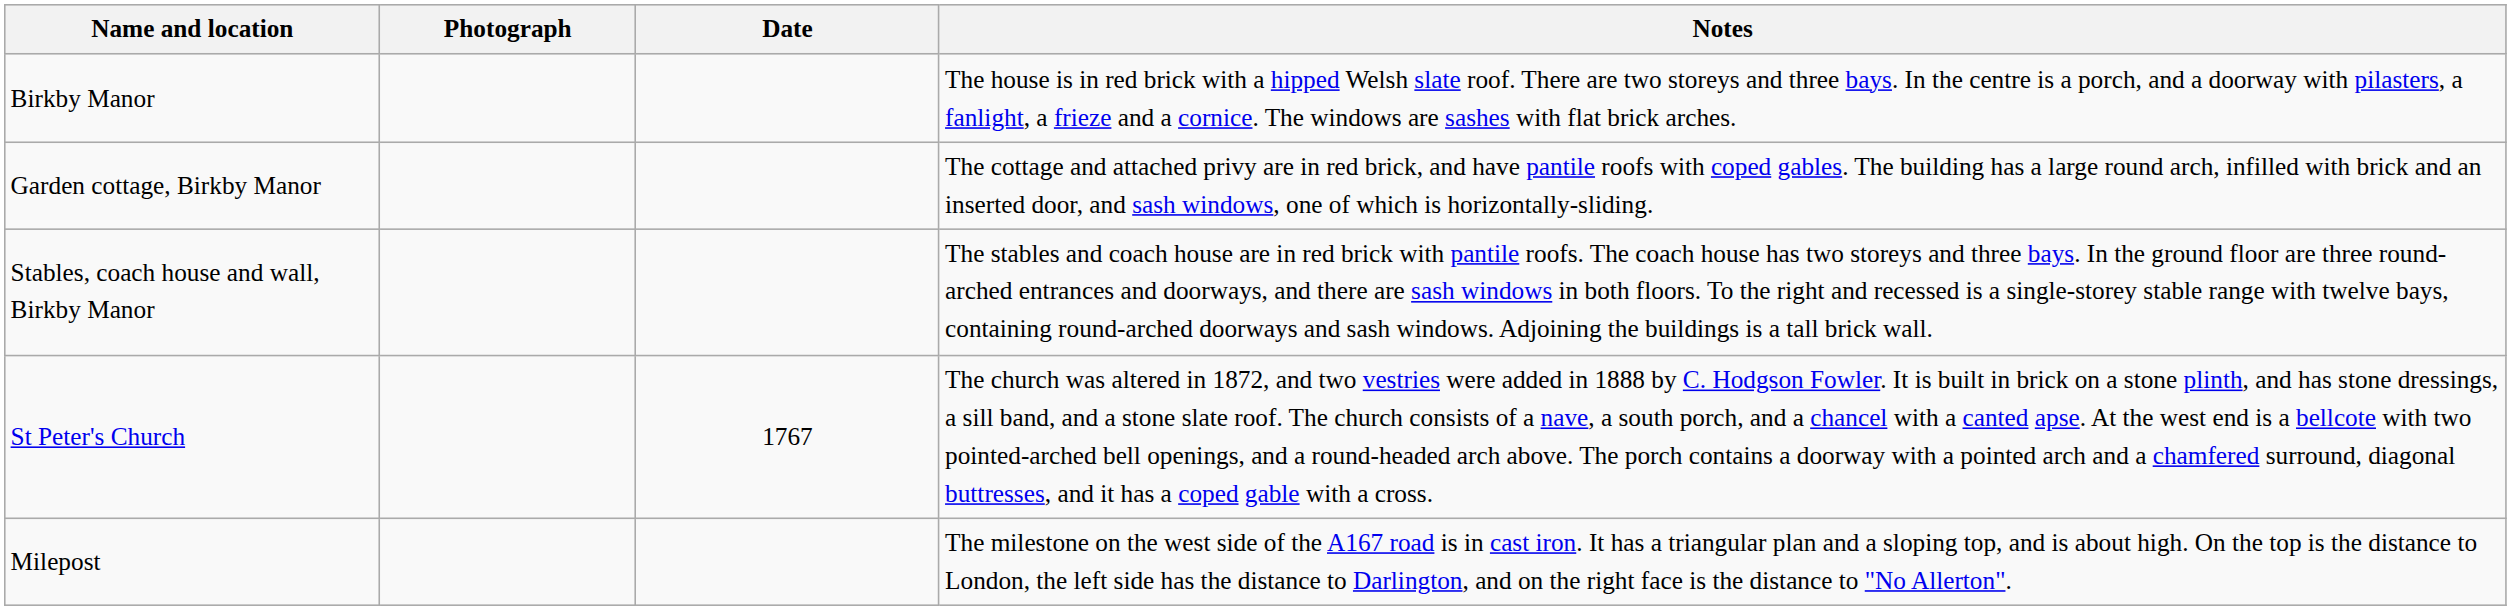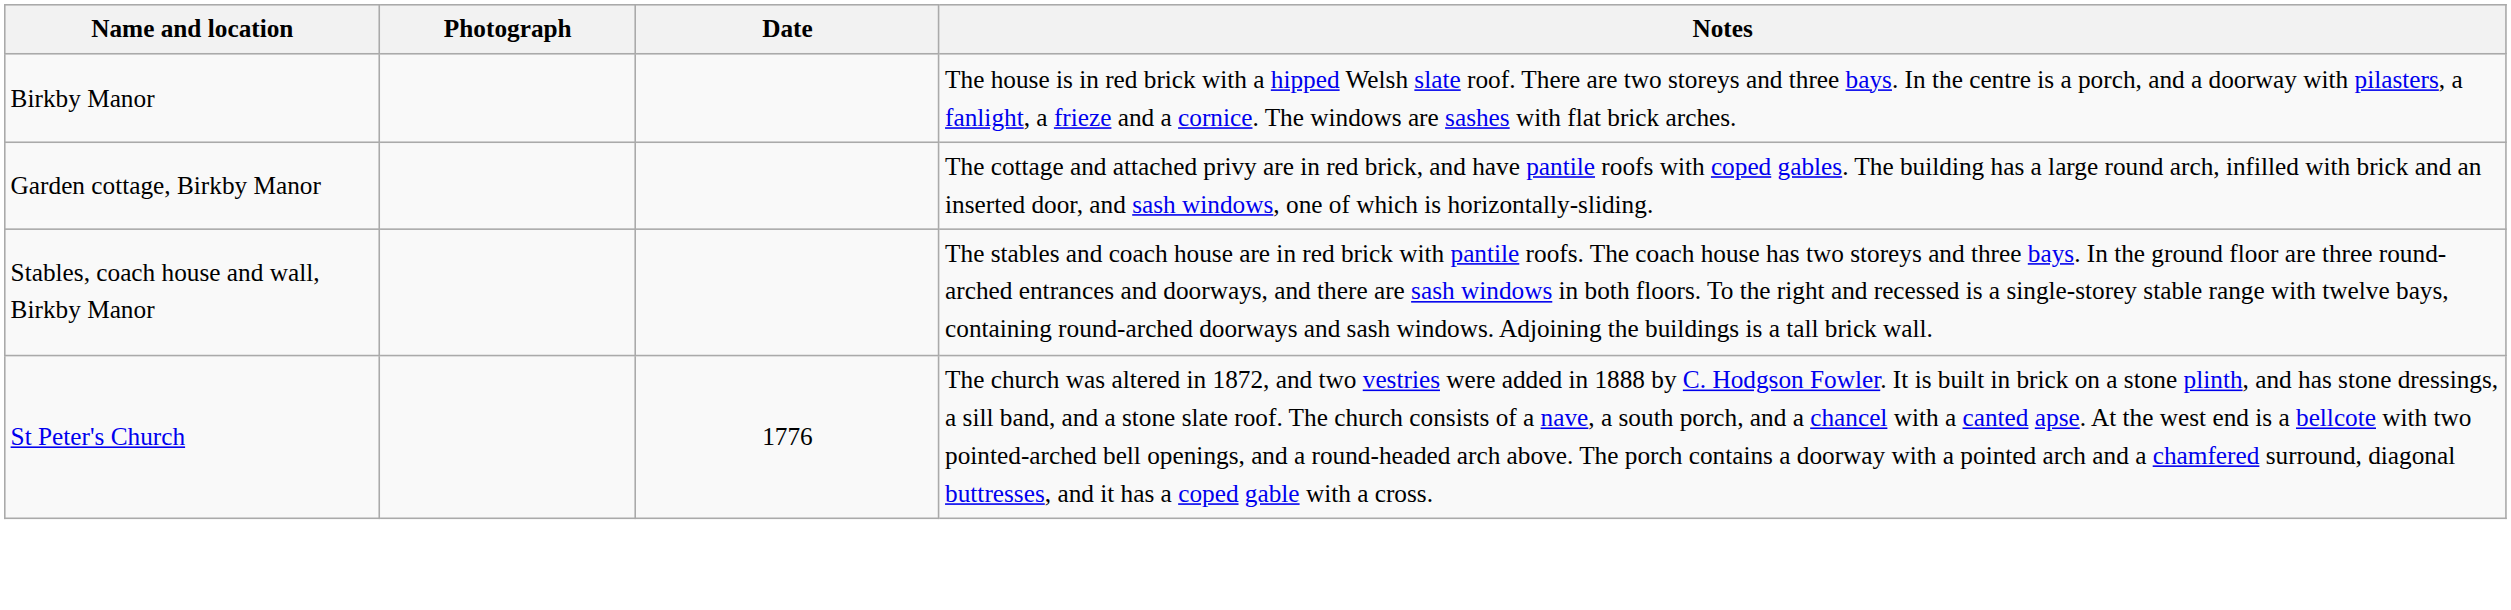(787, 436) 1767 -> (787, 436) 1776
- row: (56, 561)
